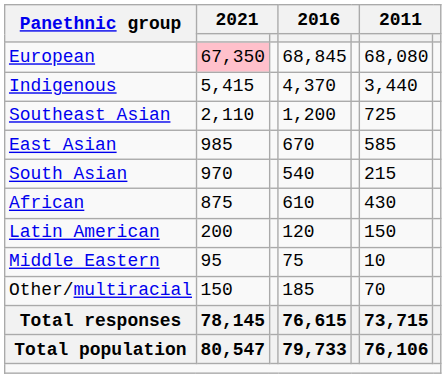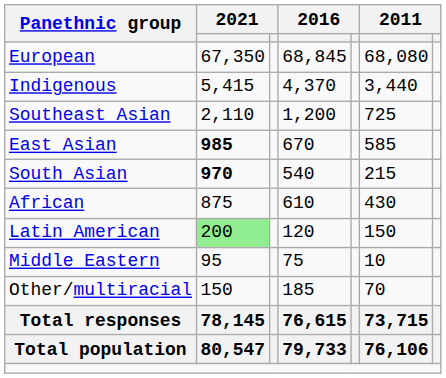(233, 57) pink background -> (233, 57) no background
(217, 145) normal -> (217, 145) bold
(217, 174) normal -> (217, 174) bold
(217, 233) no background -> (217, 233) lightgreen background
